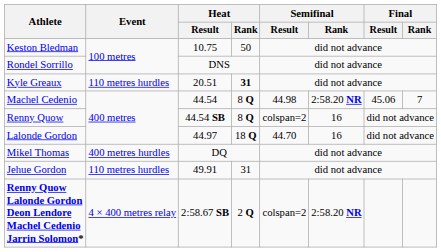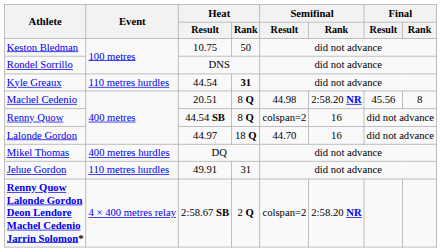(205, 83) 20.51 -> (205, 83) 44.54
(205, 100) 44.54 -> (205, 100) 20.51
(383, 100) 45.06 -> (383, 100) 45.56
(420, 100) 7 -> (420, 100) 8
